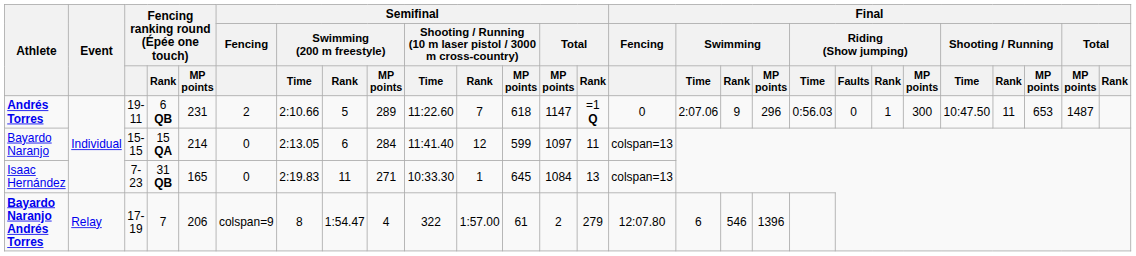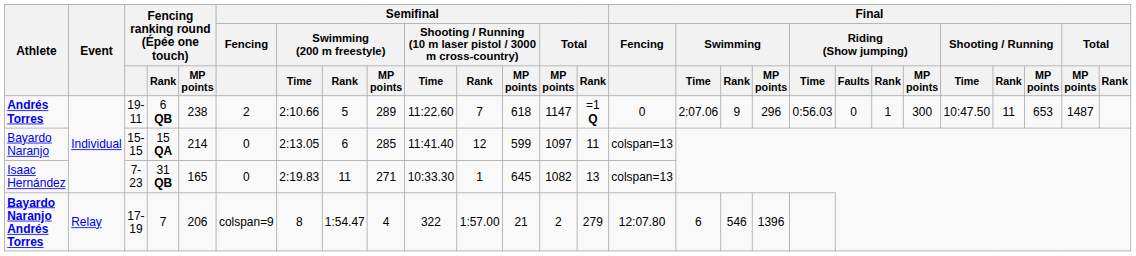(197, 112) 231 -> (197, 112) 238
(386, 145) 284 -> (386, 145) 285
(558, 177) 1084 -> (558, 177) 1082
(521, 222) 61 -> (521, 222) 21
